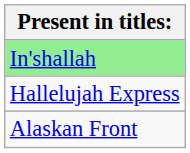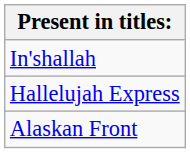(53, 57) lightgreen background -> (53, 57) no background
